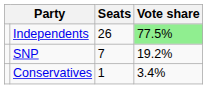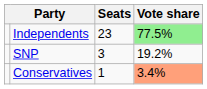(105, 34) 26 -> (105, 34) 23
(101, 53) 7 -> (101, 53) 3
(151, 73) no background -> (151, 73) lightsalmon background
